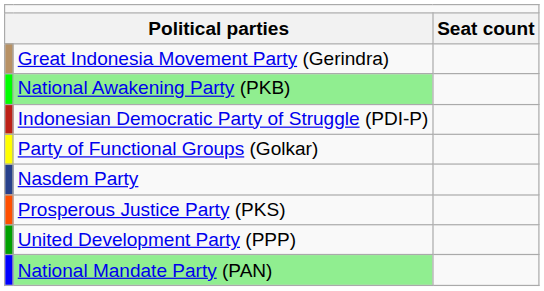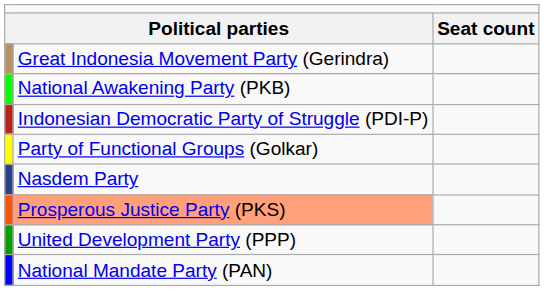(154, 88) lightgreen background -> (154, 88) no background
(152, 209) no background -> (152, 209) lightsalmon background
(145, 269) lightgreen background -> (145, 269) no background
